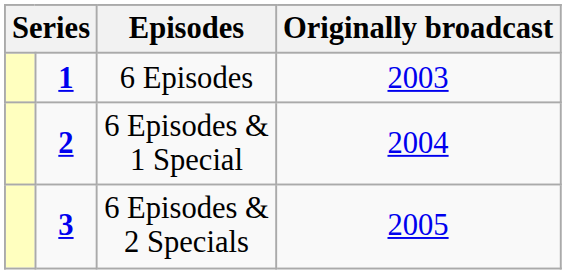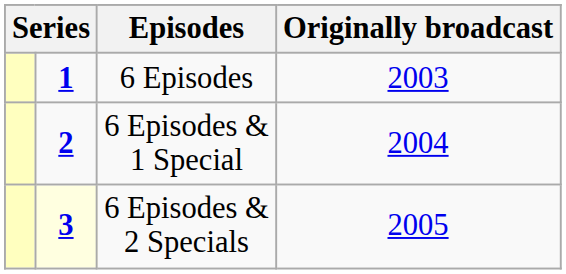(66, 225) no background -> (66, 225) lightyellow background
